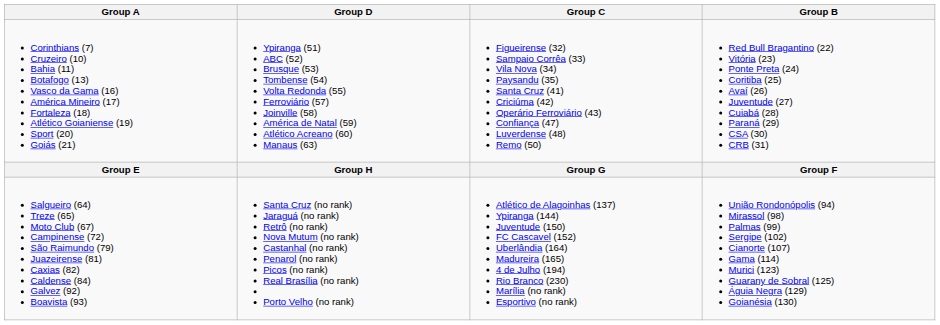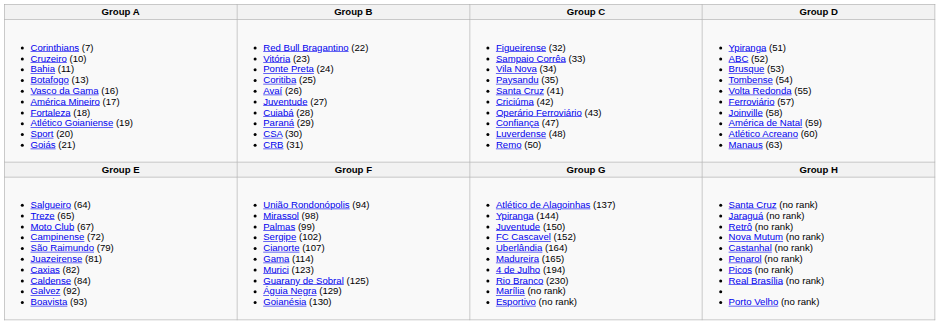columns swapped: (819, 12) <-> (353, 12)
